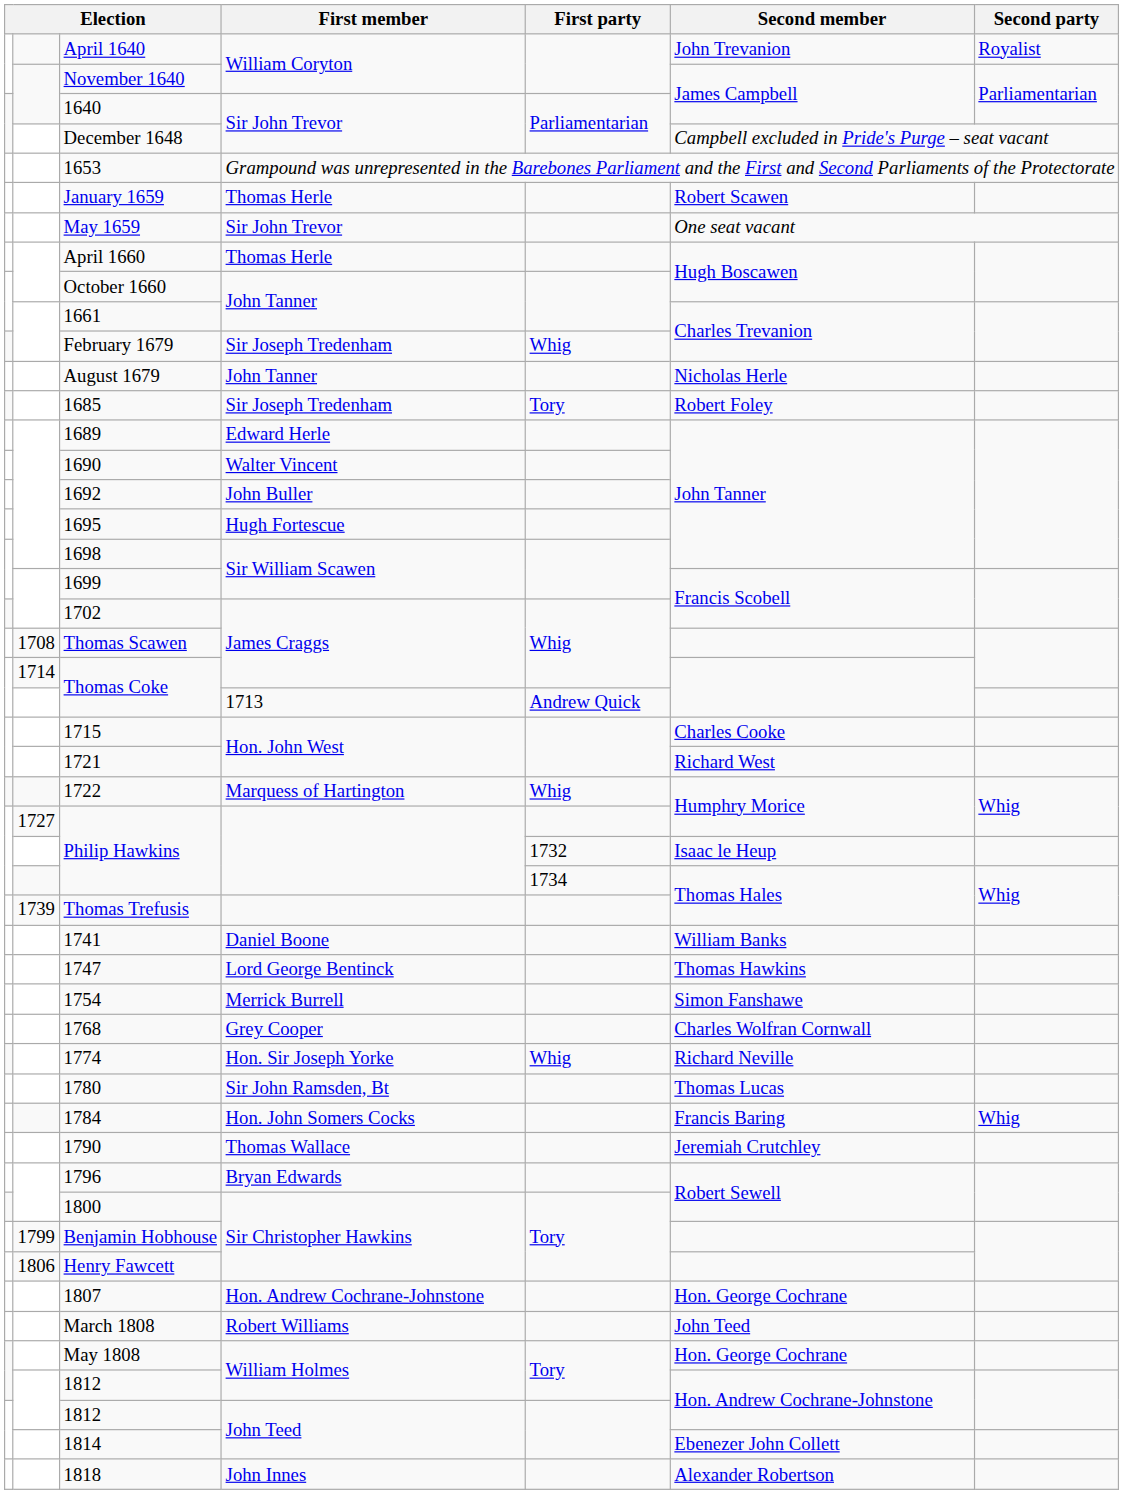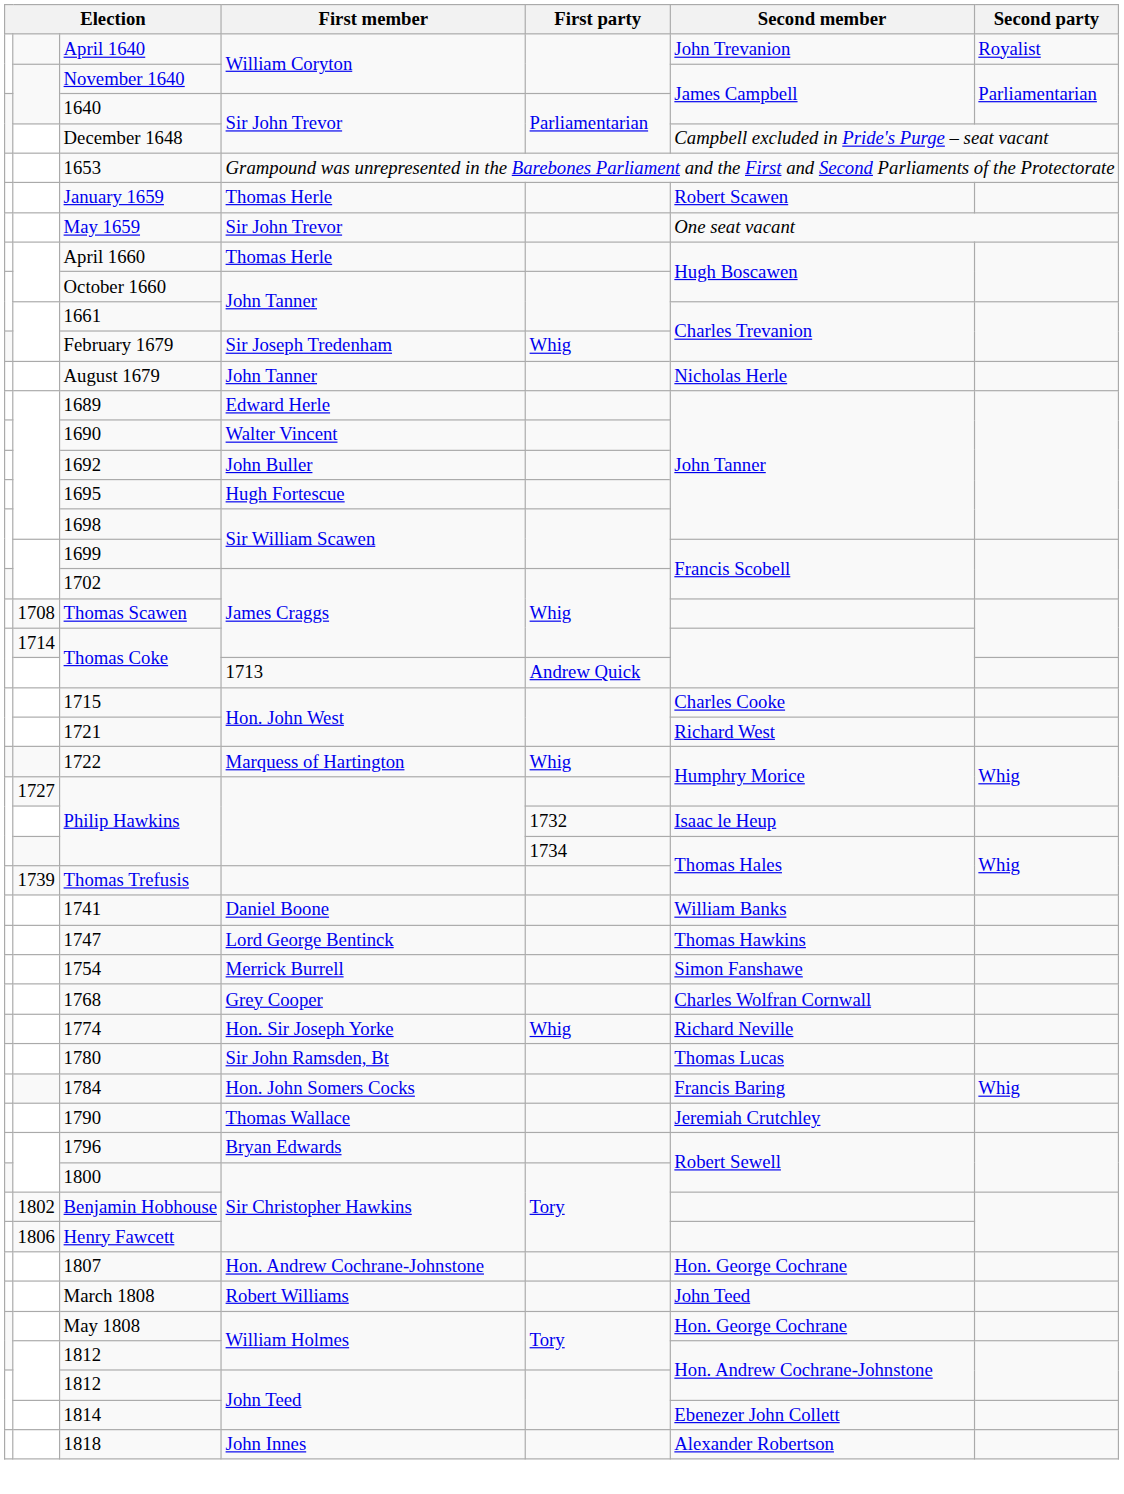- row: (82, 405)
(36, 1236) 1799 -> (36, 1206) 1802
